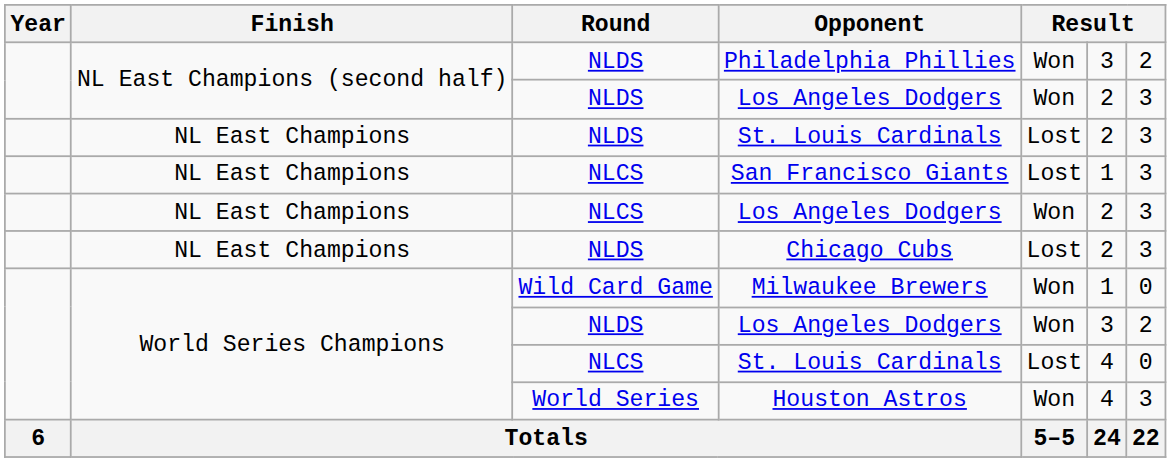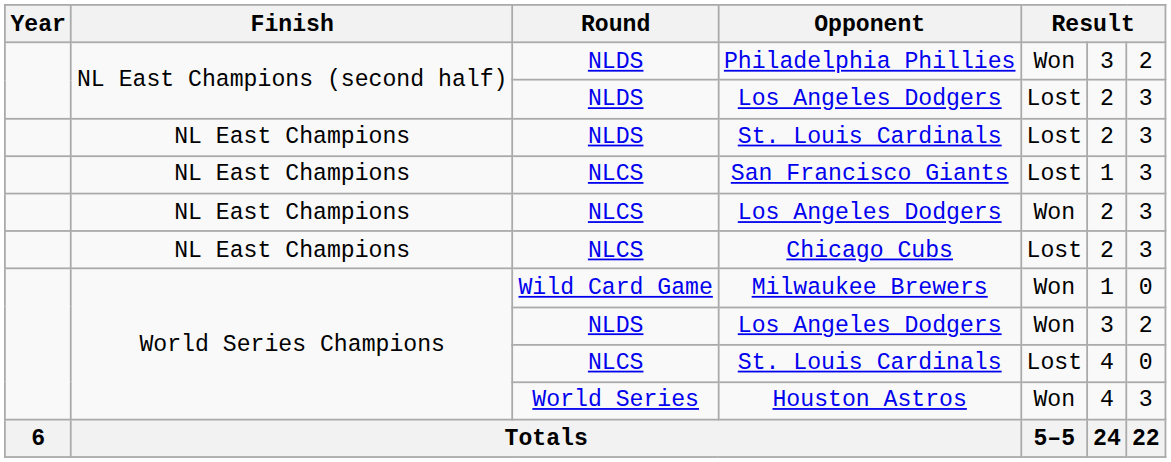(1054, 99) Won -> (1054, 99) Lost
(616, 250) NLDS -> (616, 250) NLCS
